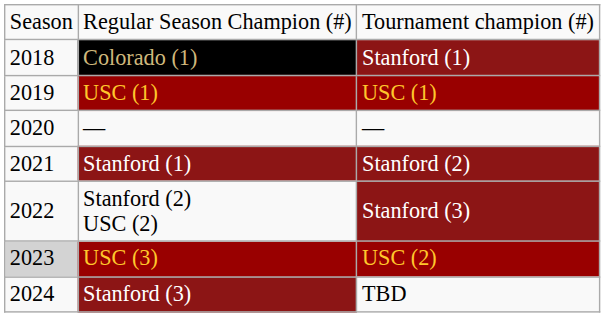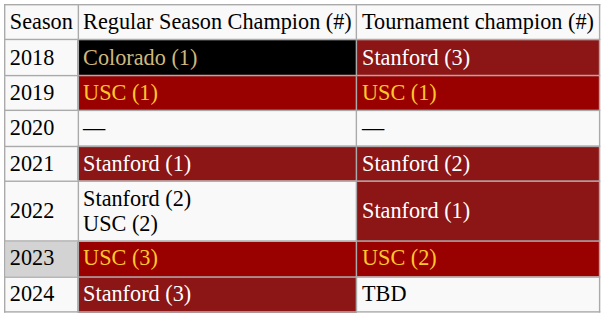(416, 57) Stanford (1) -> (416, 57) Stanford (3)
(416, 211) Stanford (3) -> (416, 211) Stanford (1)
